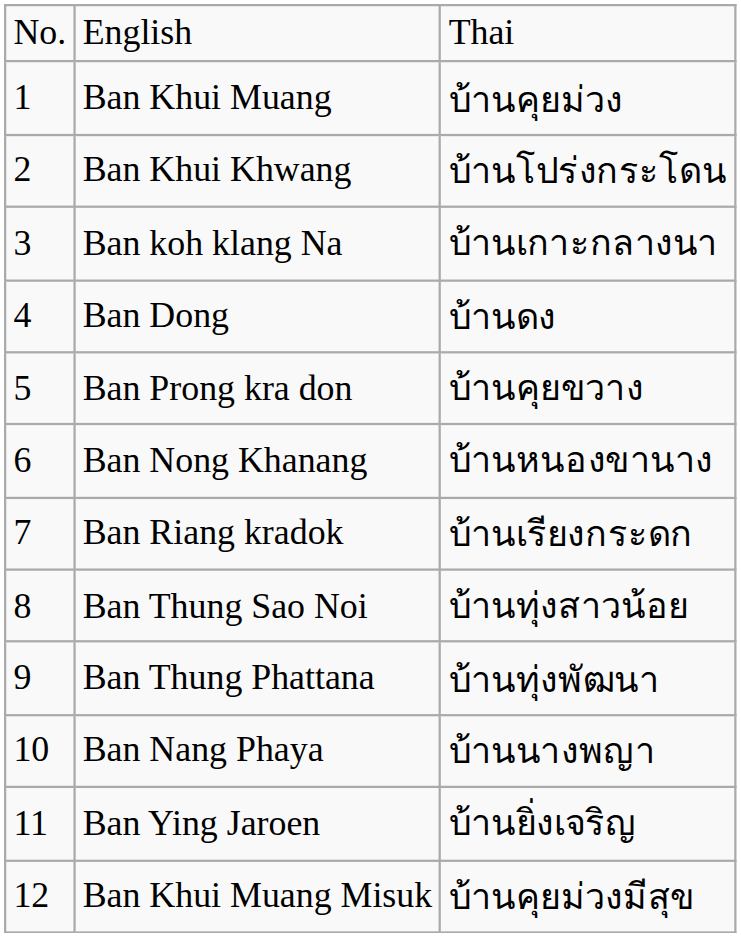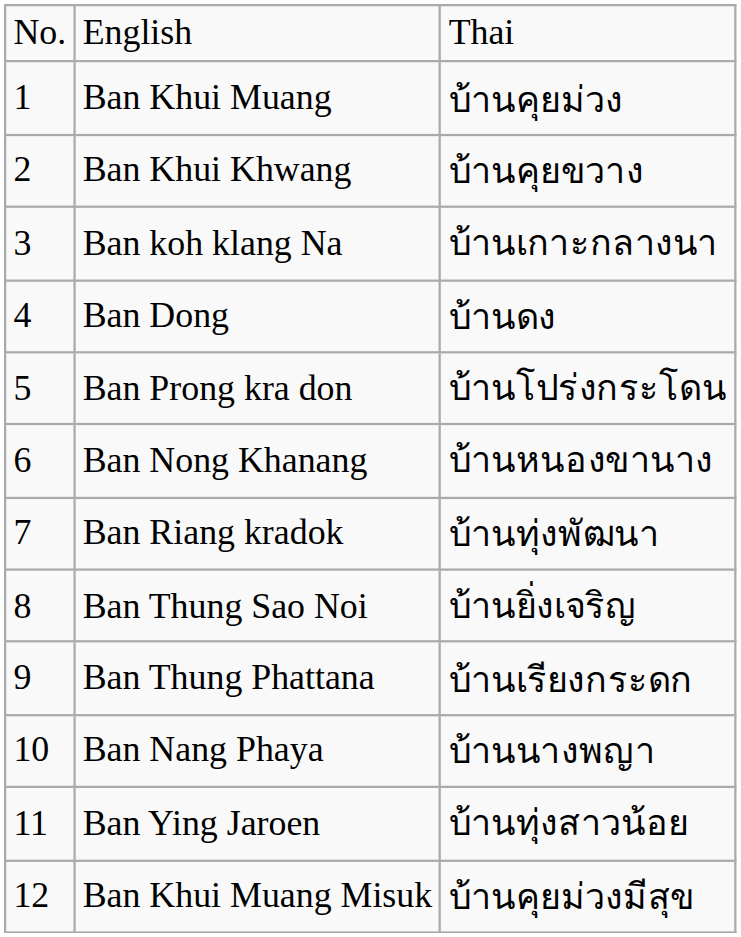(588, 171) บ้านโปร่งกระโดน -> (546, 171) บ้านคุยขวาง
(546, 388) บ้านคุยขวาง -> (588, 388) บ้านโปร่งกระโดน
(571, 533) บ้านเรียงกระดก -> (554, 533) บ้านทุ่งพัฒนา
(568, 606) บ้านทุ่งสาวน้อย -> (543, 606) บ้านยิ่งเจริญ
(554, 678) บ้านทุ่งพัฒนา -> (571, 678) บ้านเรียงกระดก
(543, 823) บ้านยิ่งเจริญ -> (568, 823) บ้านทุ่งสาวน้อย
